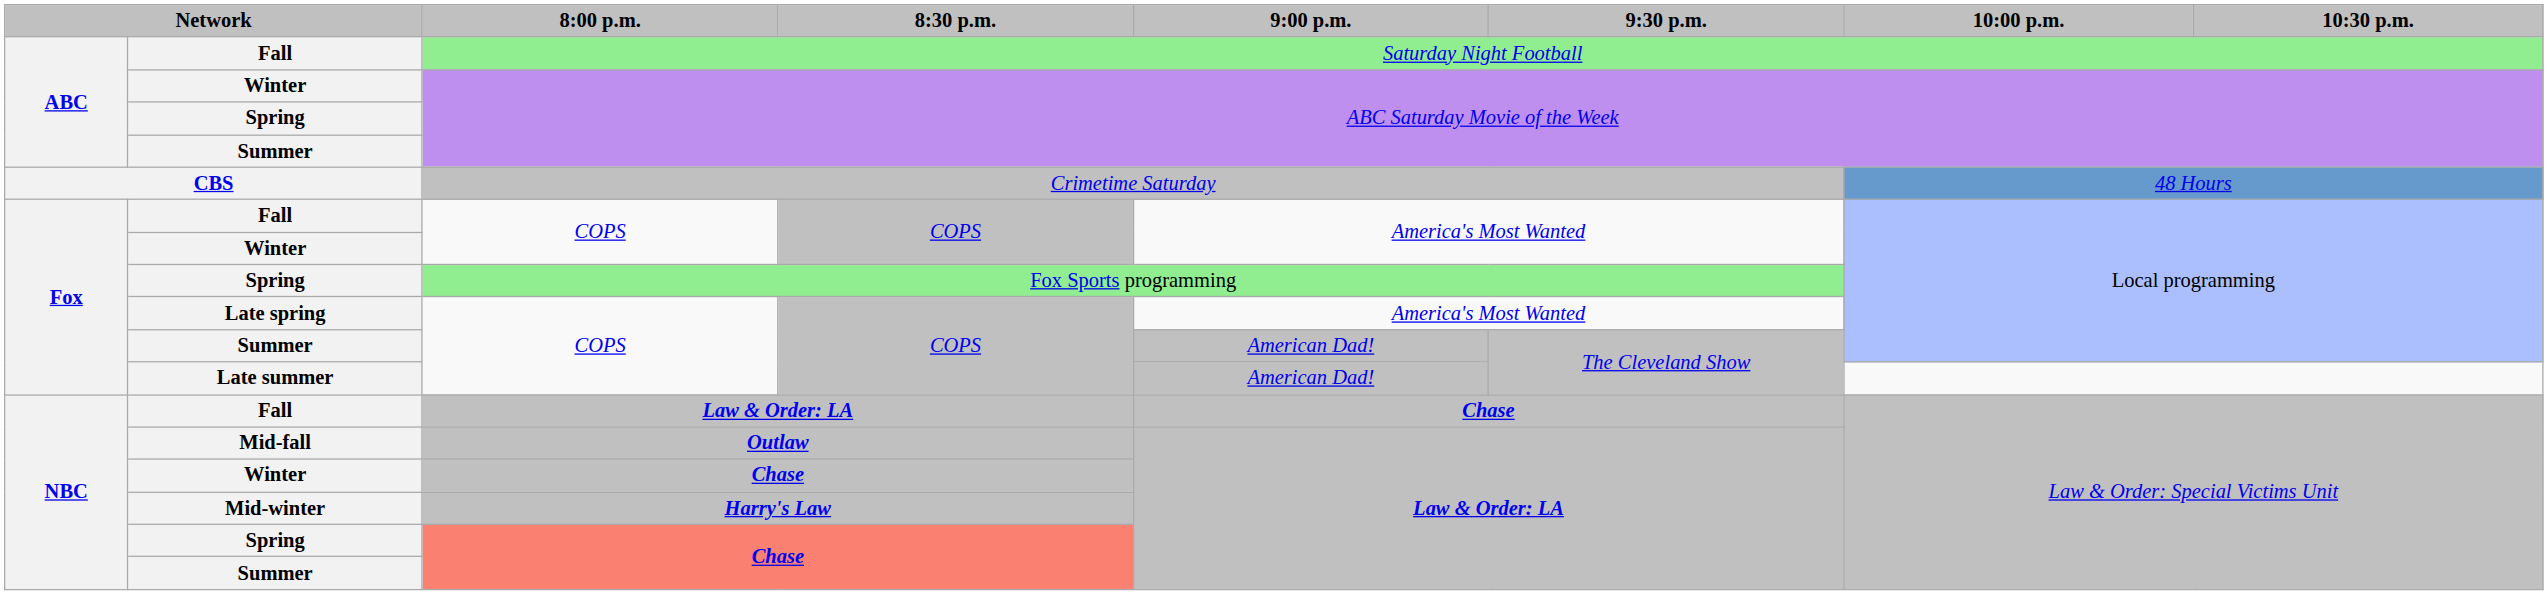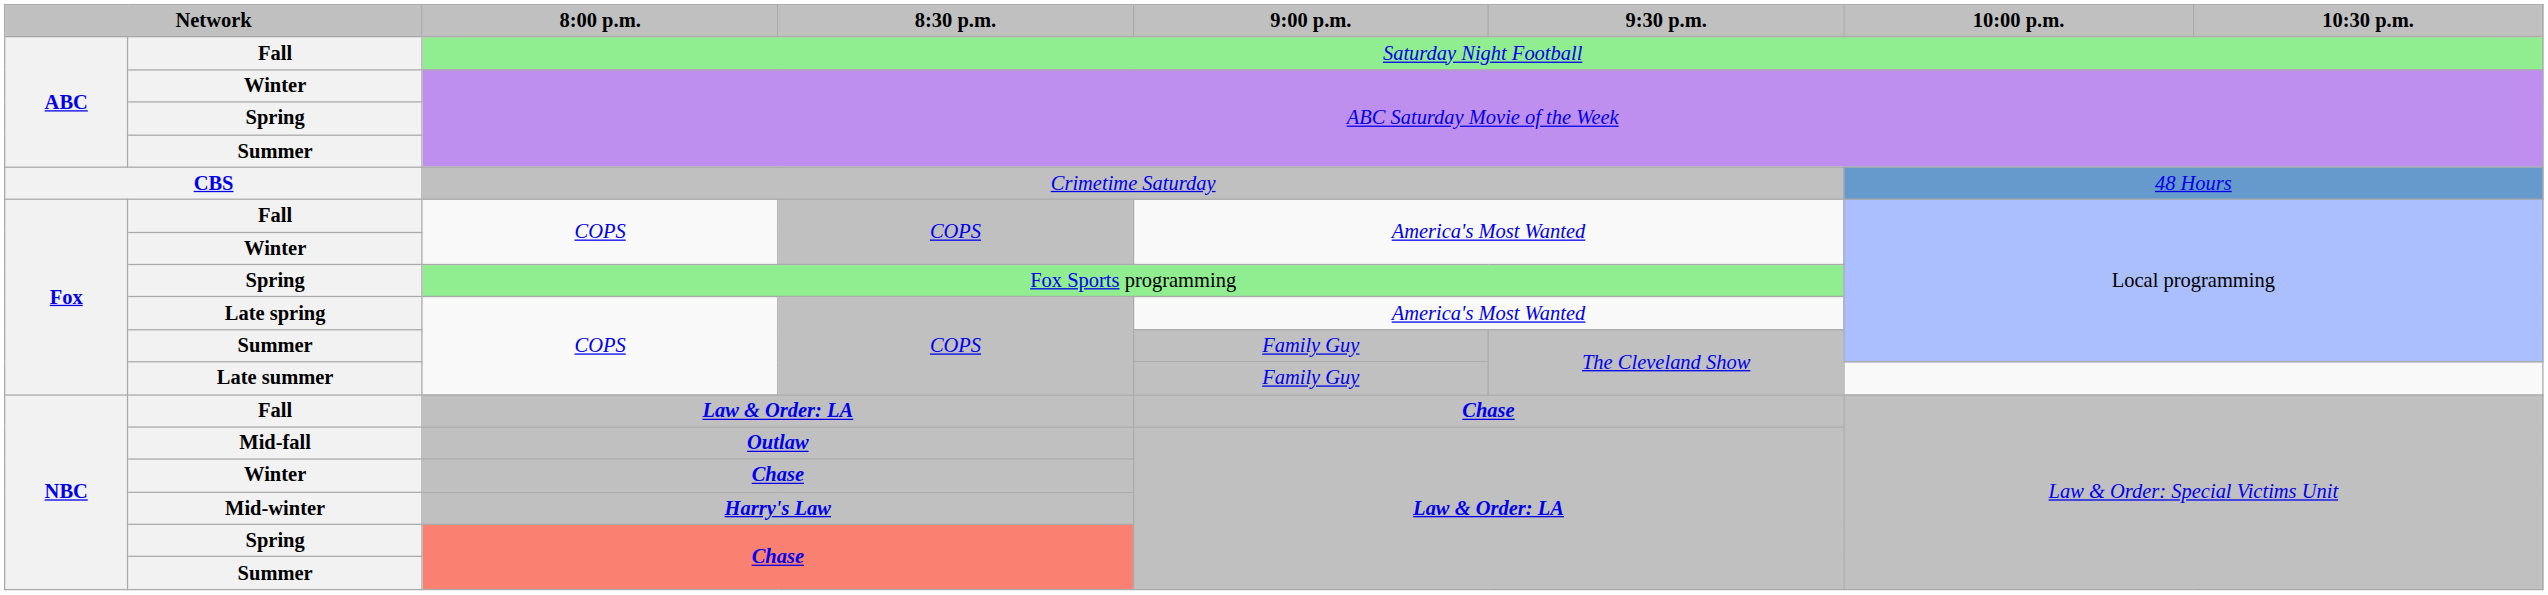(1311, 345) American Dad! -> (1311, 345) Family Guy
(1311, 378) American Dad! -> (1311, 378) Family Guy
